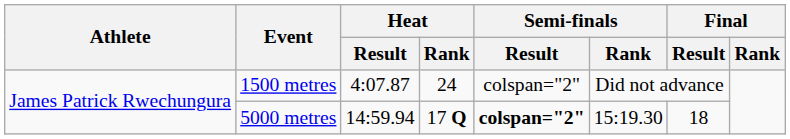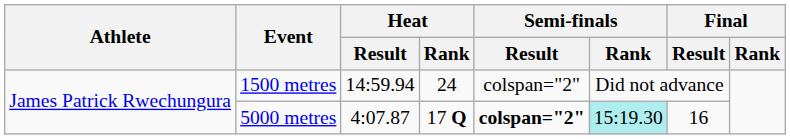(380, 85) 4:07.87 -> (380, 85) 14:59.94
(380, 117) 14:59.94 -> (380, 117) 4:07.87
(628, 117) no background -> (628, 117) paleturquoise background
(699, 117) 18 -> (699, 117) 16
